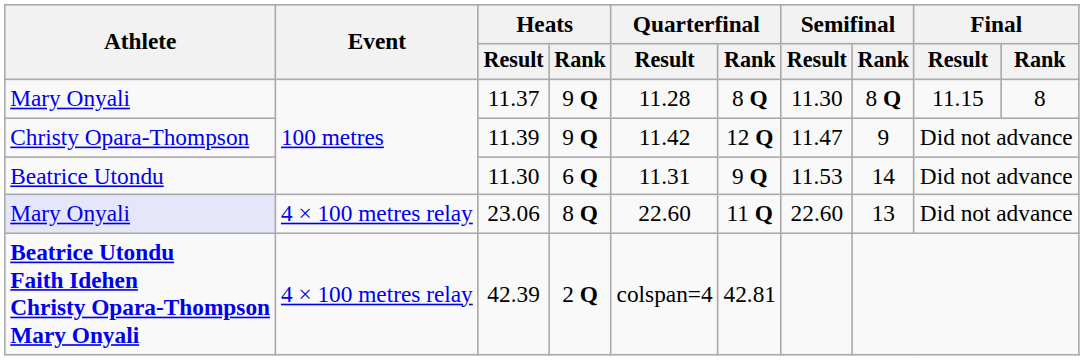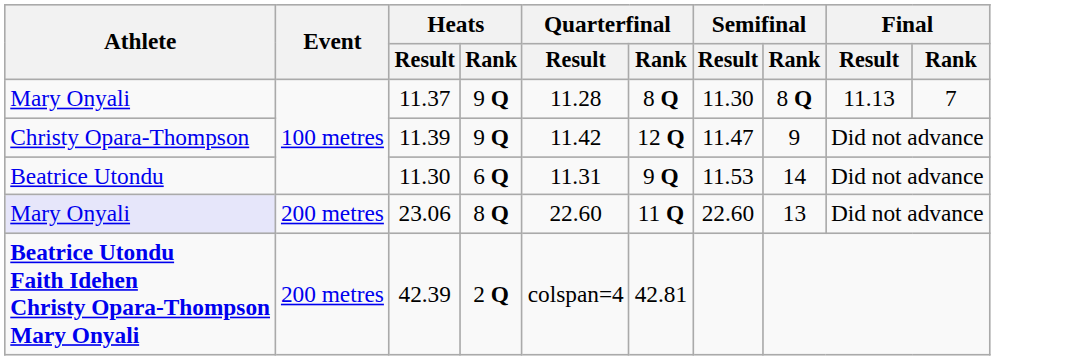(958, 99) 11.15 -> (869, 99) 11.13
(1040, 99) 8 -> (951, 99) 7
(377, 214) 4 × 100 metres relay -> (332, 214) 200 metres
(377, 294) 4 × 100 metres relay -> (332, 294) 200 metres
